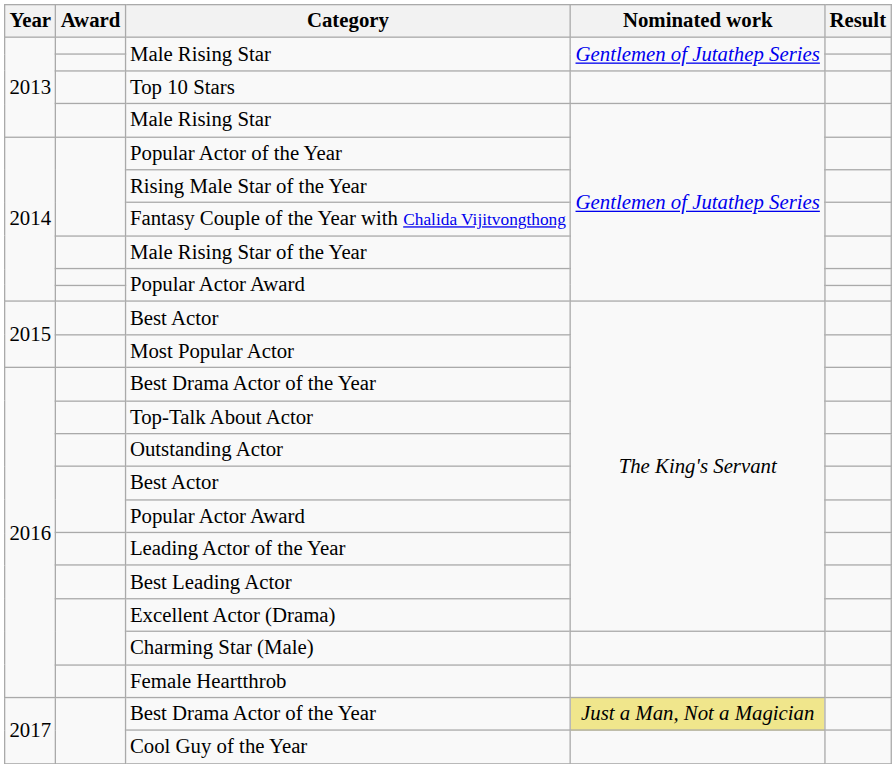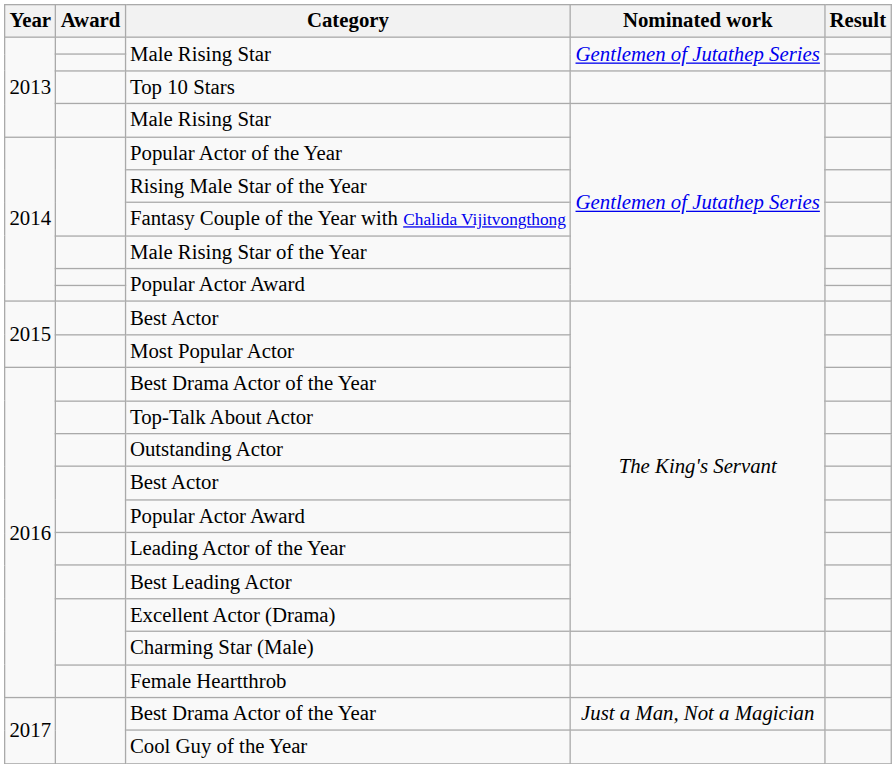(698, 713) khaki background -> (698, 713) no background
